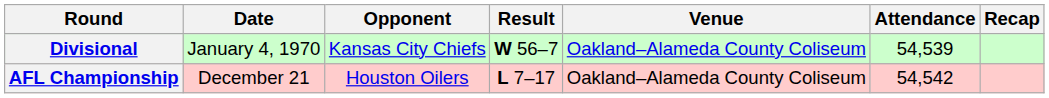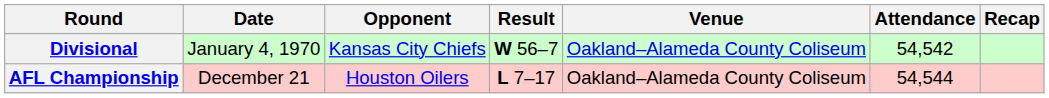(925, 48) 54,539 -> (925, 48) 54,542
(925, 78) 54,542 -> (925, 78) 54,544
